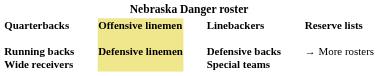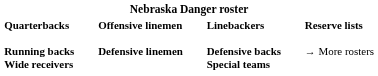(140, 38) khaki background -> (140, 38) no background
